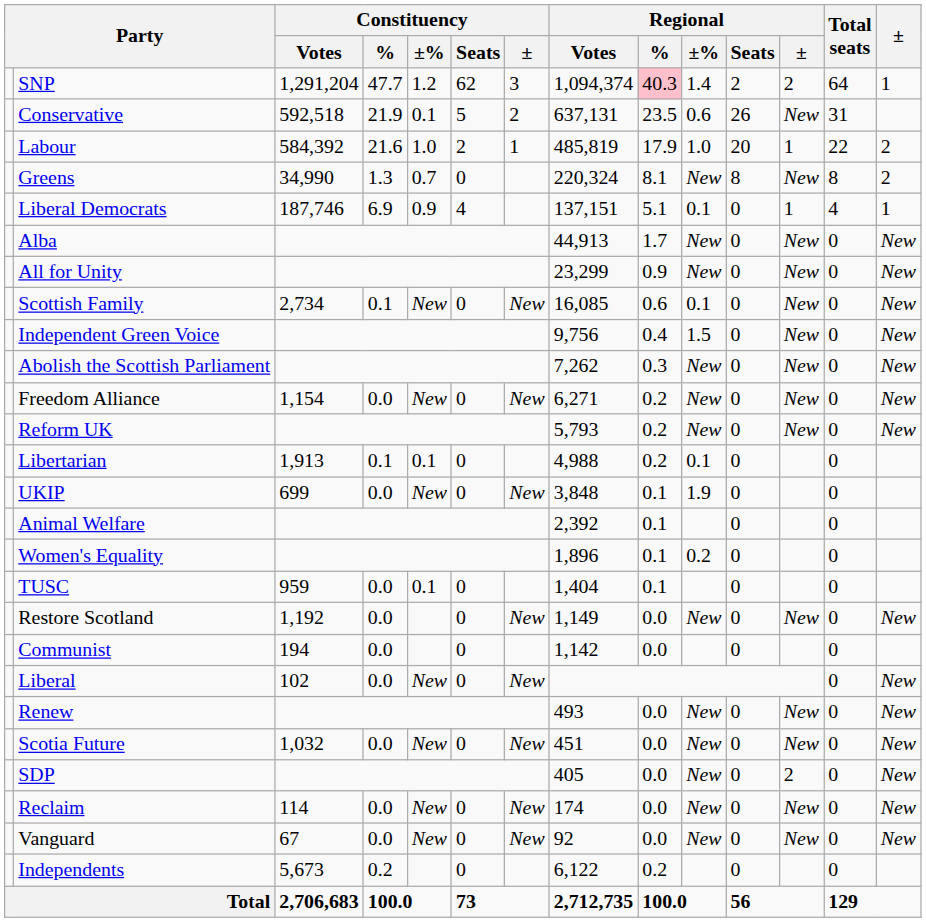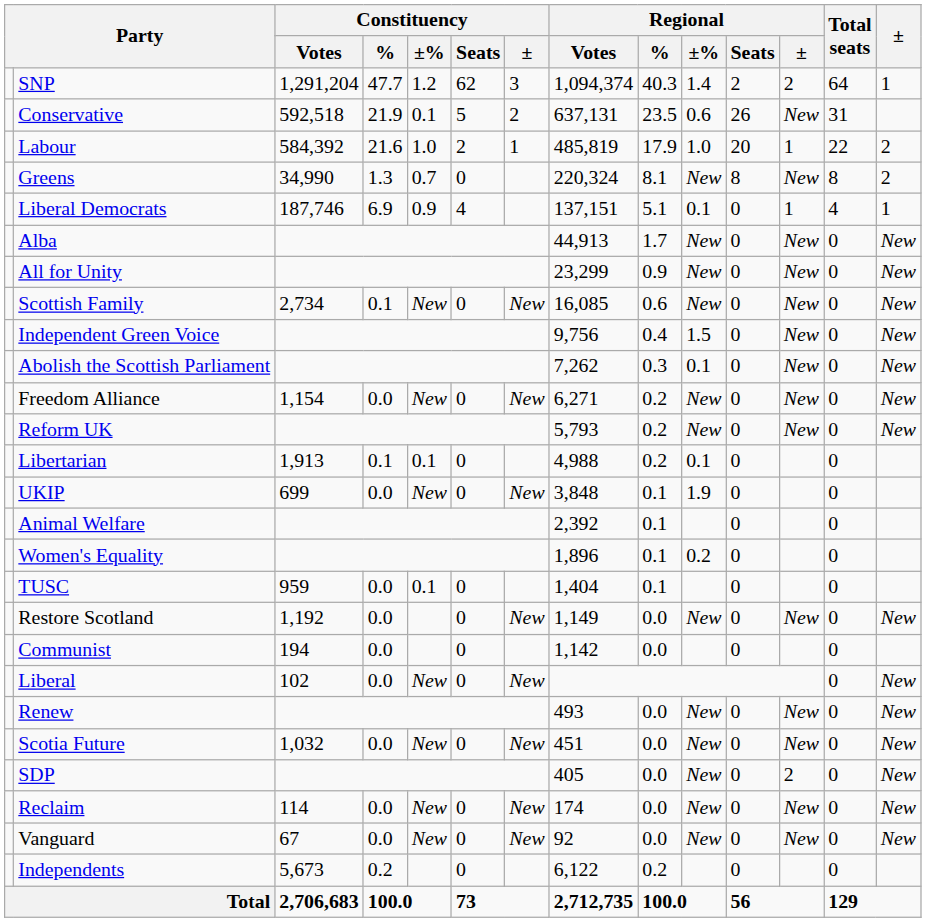(660, 83) pink background -> (660, 83) no background
(699, 303) 0.1 -> (704, 303) New
(704, 366) New -> (699, 366) 0.1
